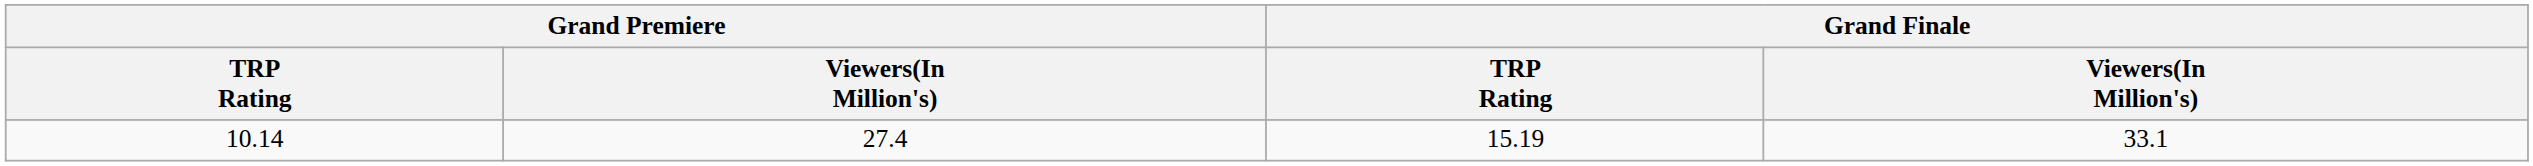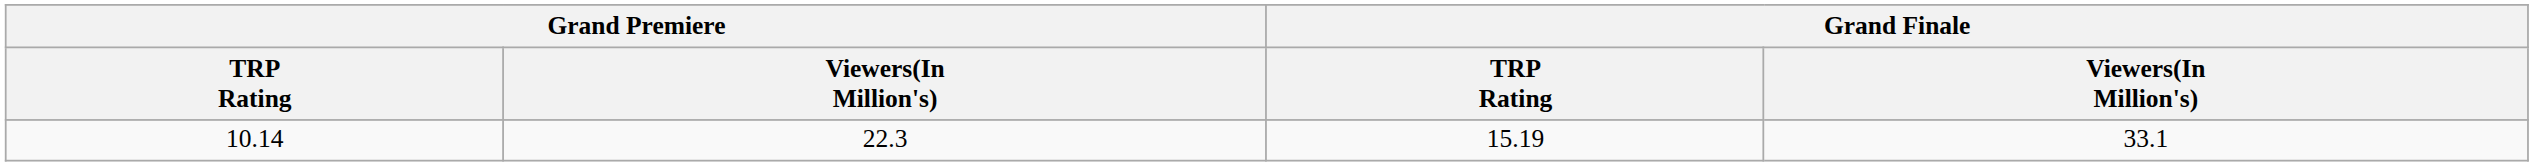(885, 140) 27.4 -> (885, 140) 22.3
